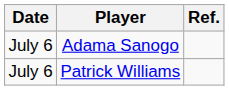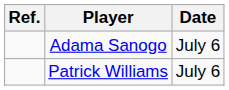columns swapped: (31, 17) <-> (204, 17)
